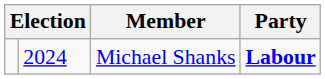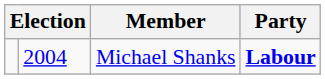(45, 56) 2024 -> (45, 56) 2004
